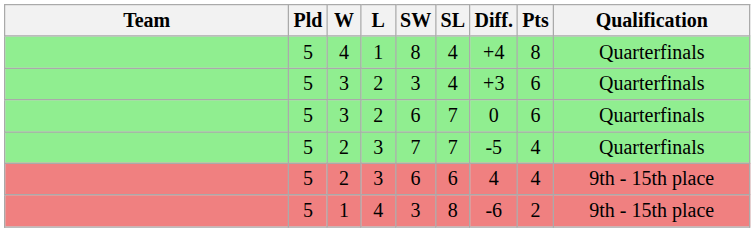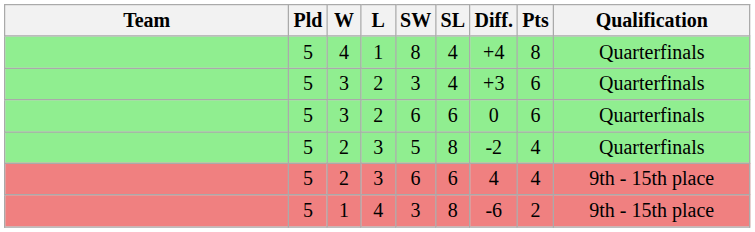(453, 115) 7 -> (453, 115) 6
(416, 147) 7 -> (416, 147) 5
(453, 147) 7 -> (453, 147) 8
(494, 147) -5 -> (494, 147) -2
